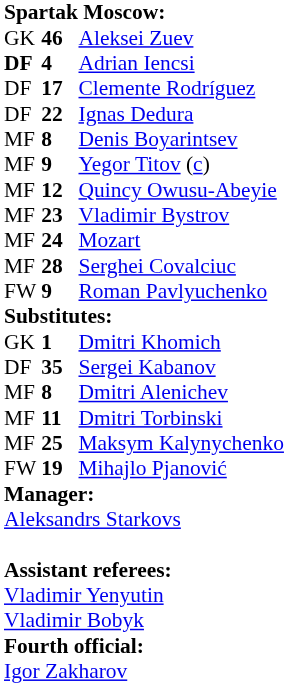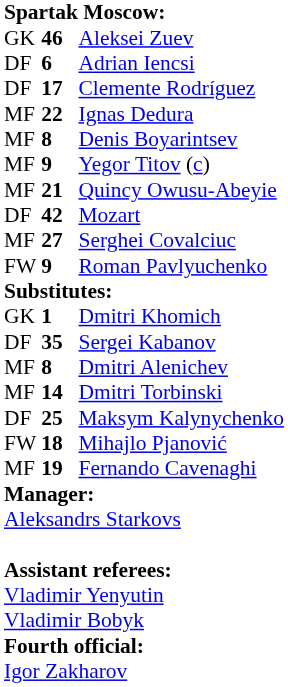(18, 63) bold -> (18, 63) normal
(47, 63) 4 -> (47, 63) 6
(18, 113) DF -> (20, 113) MF
(52, 189) 12 -> (52, 189) 21
- row: (154, 215)
(20, 240) MF -> (18, 215) DF
(52, 240) 24 -> (52, 215) 42
(52, 265) 28 -> (52, 240) 27
(51, 417) 11 -> (52, 392) 14
(20, 443) MF -> (18, 417) DF
(52, 468) 19 -> (52, 443) 18
+ row: (168, 468)
